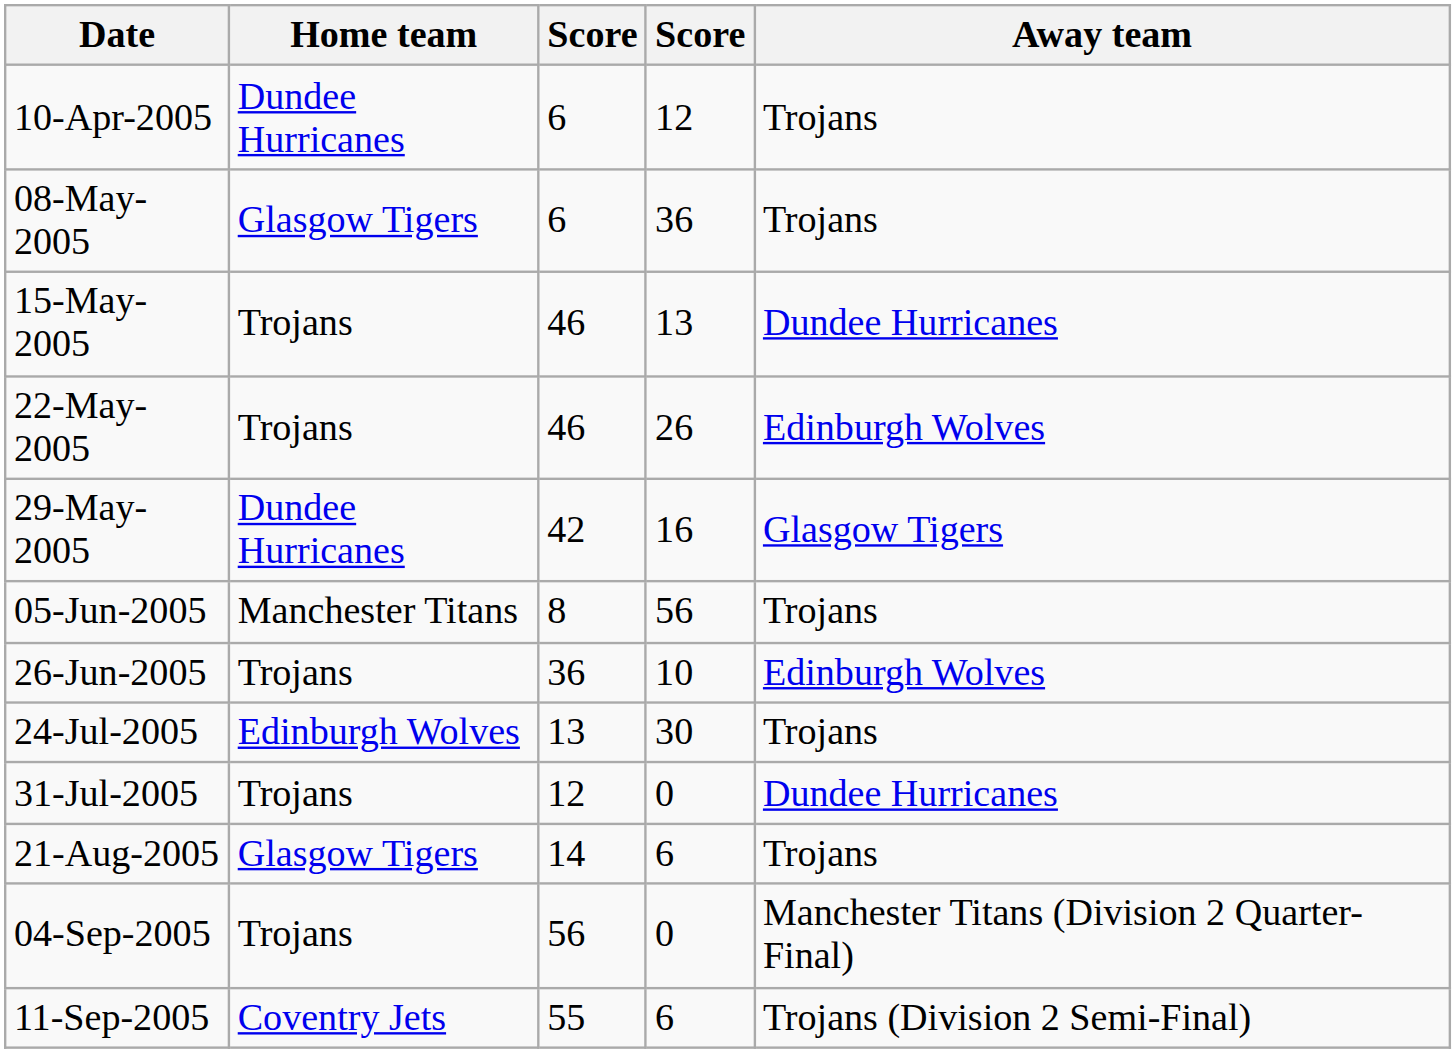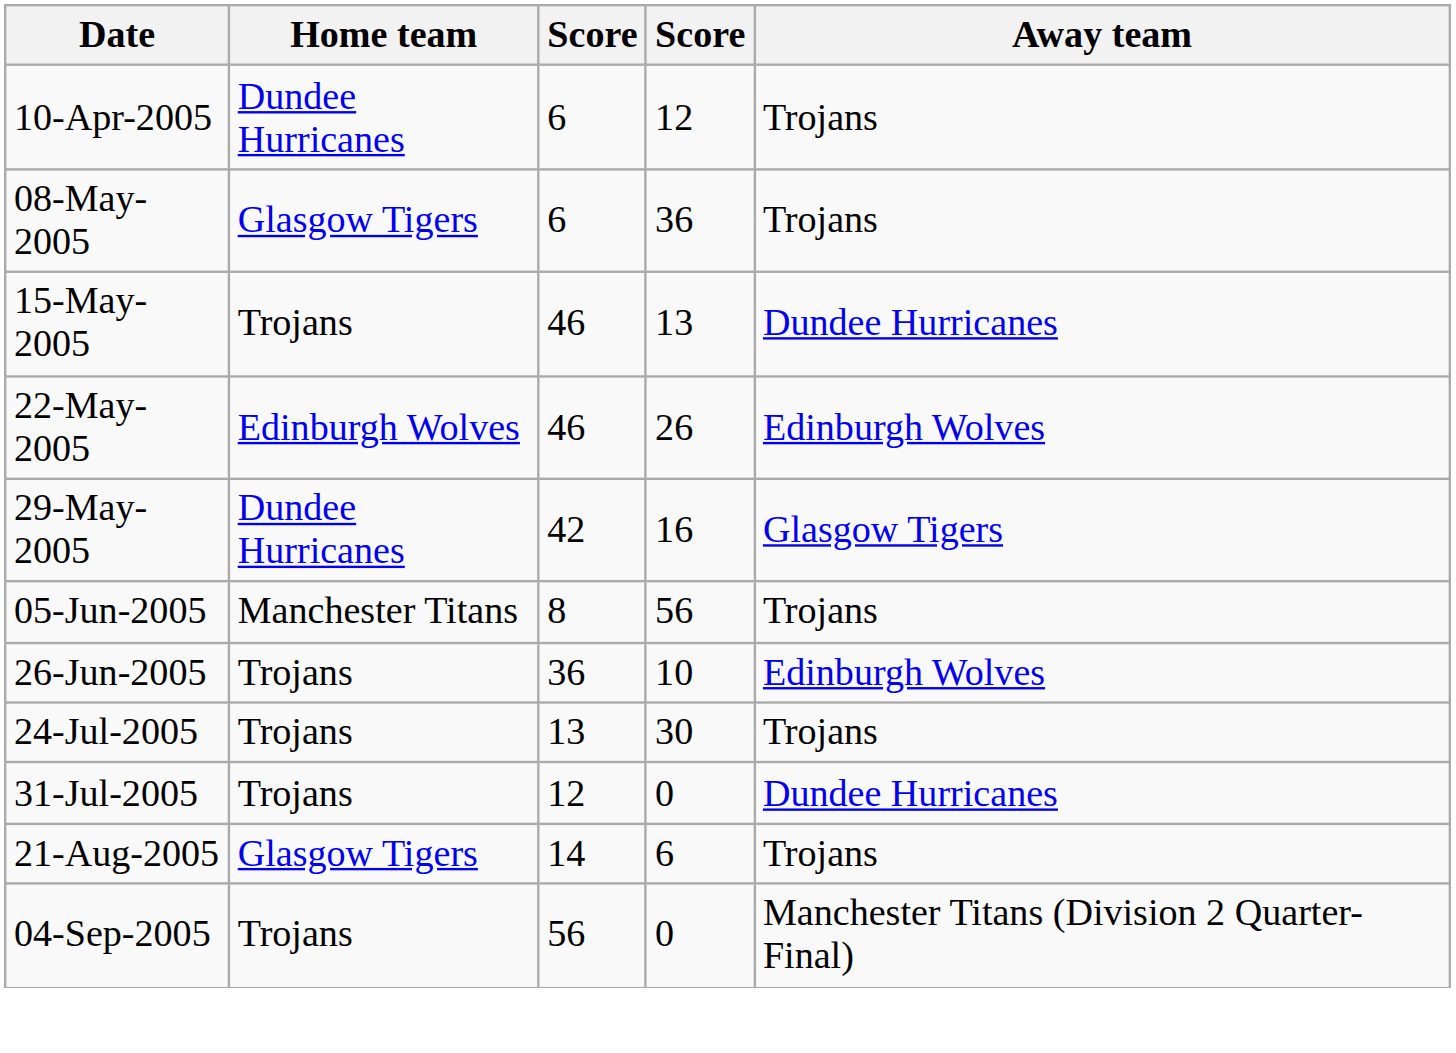(295, 426) Trojans -> (379, 426) Edinburgh Wolves
(379, 732) Edinburgh Wolves -> (295, 732) Trojans
- row: (112, 1016)
